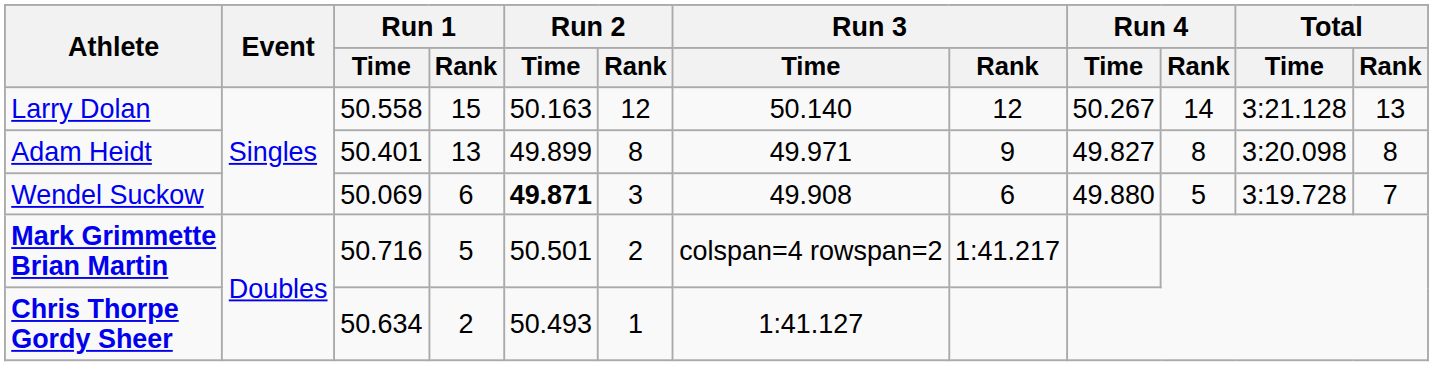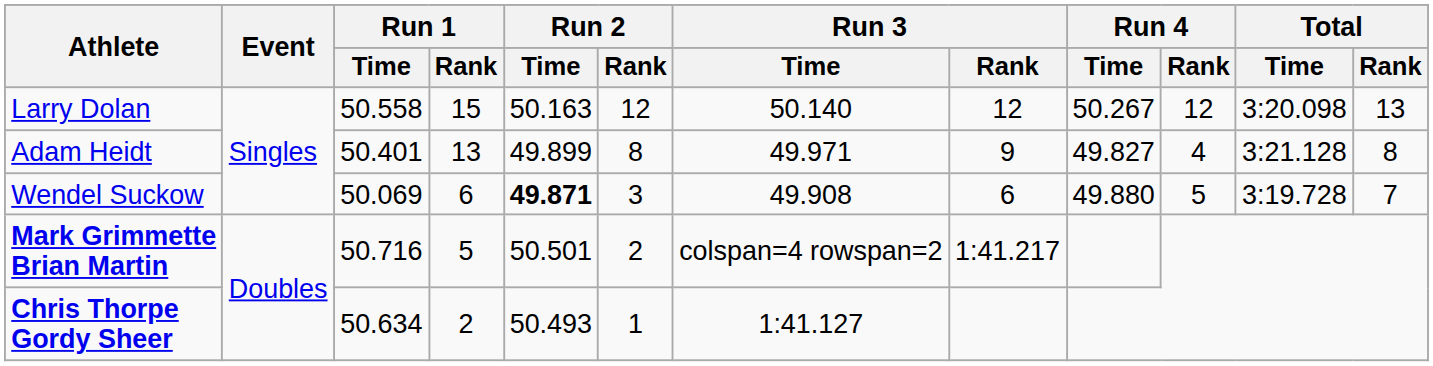(1198, 109) 14 -> (1198, 109) 12
(1294, 109) 3:21.128 -> (1294, 109) 3:20.098
(1198, 152) 8 -> (1198, 152) 4
(1294, 152) 3:20.098 -> (1294, 152) 3:21.128
